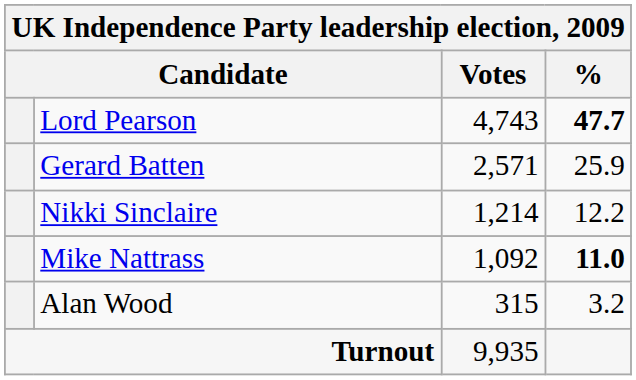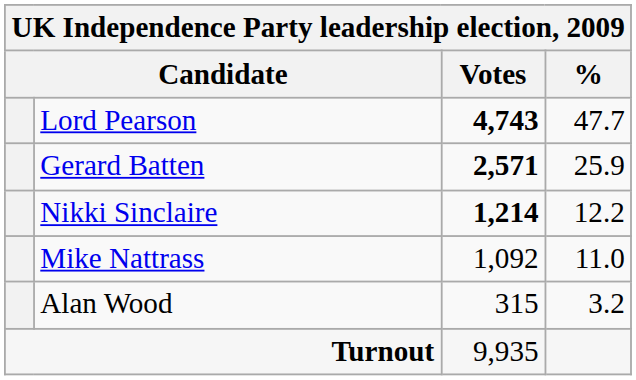(506, 119) normal -> (506, 119) bold
(599, 119) bold -> (599, 119) normal
(506, 166) normal -> (506, 166) bold
(506, 212) normal -> (506, 212) bold
(600, 258) bold -> (600, 258) normal
